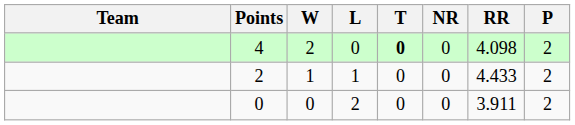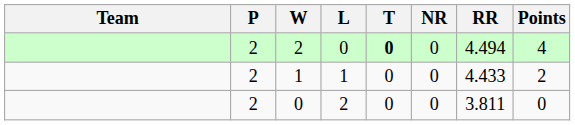columns swapped: (547, 18) <-> (259, 18)
(497, 47) 4.098 -> (485, 47) 4.494
(497, 104) 3.911 -> (485, 104) 3.811
